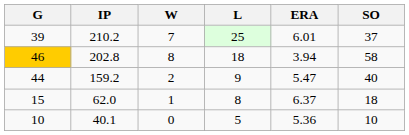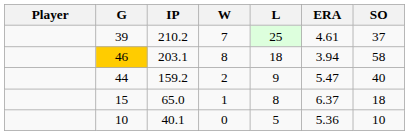+ column: (50, 15)
(304, 36) 6.01 -> (327, 36) 4.61
(104, 57) 202.8 -> (173, 57) 203.1
(104, 99) 62.0 -> (173, 99) 65.0
